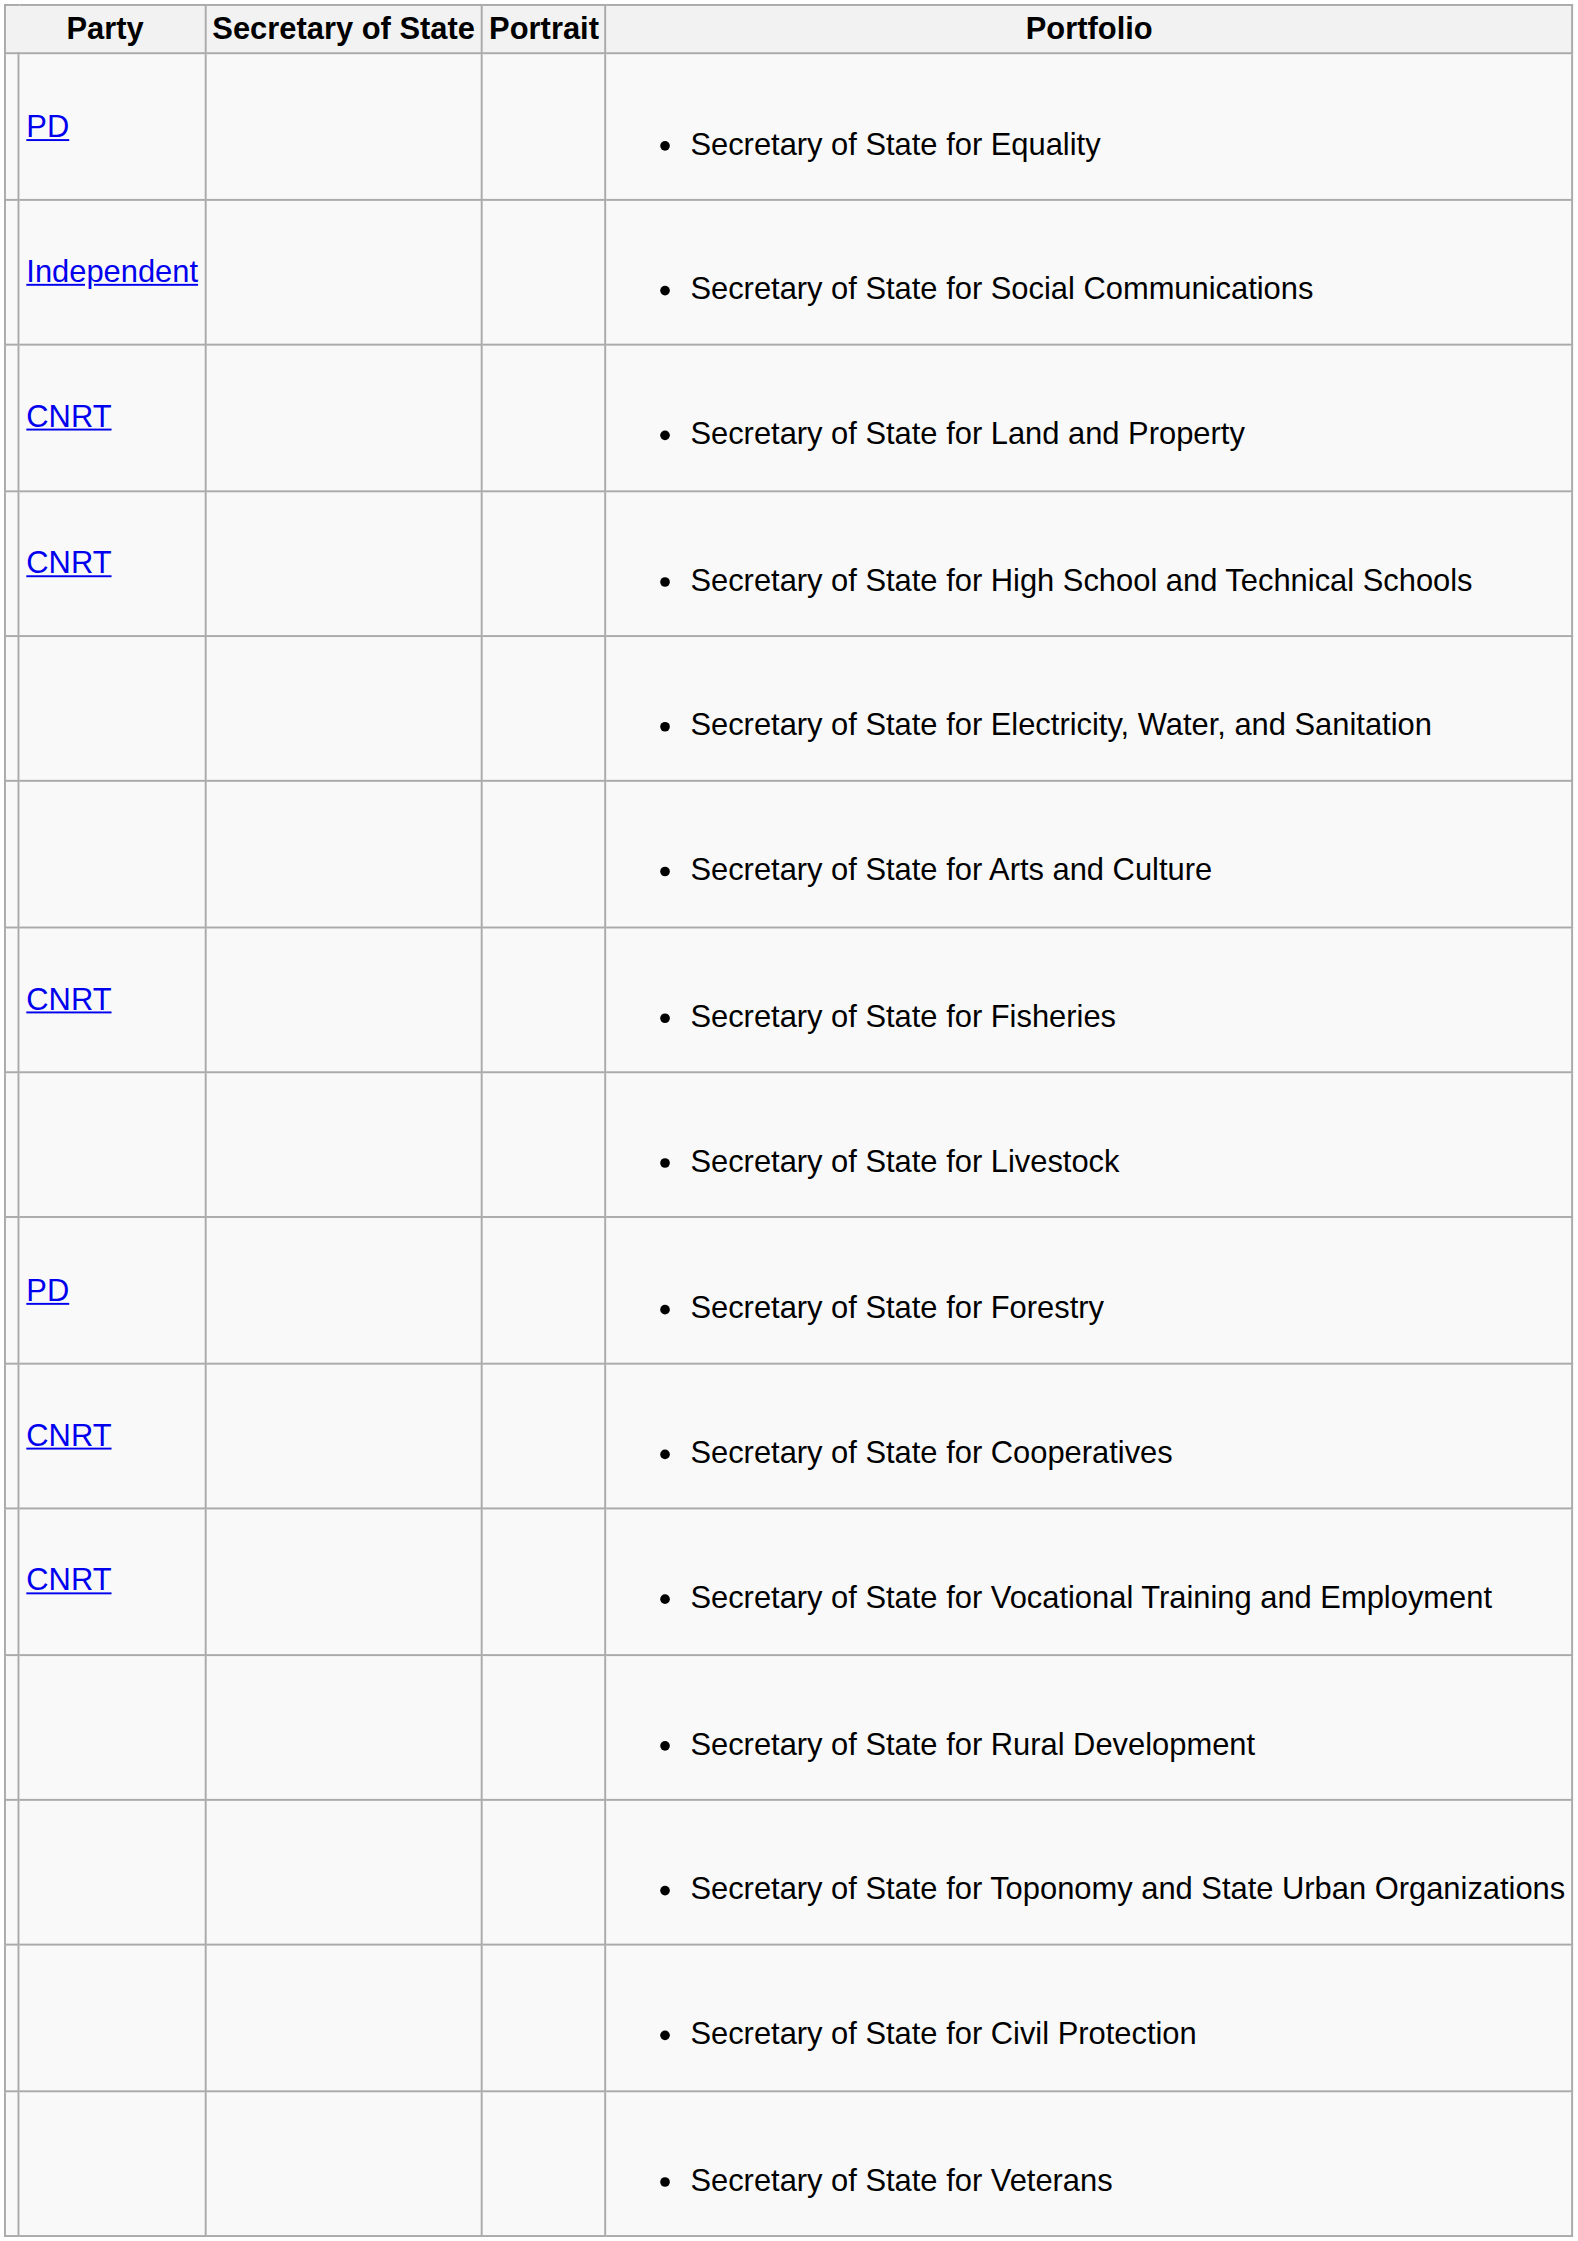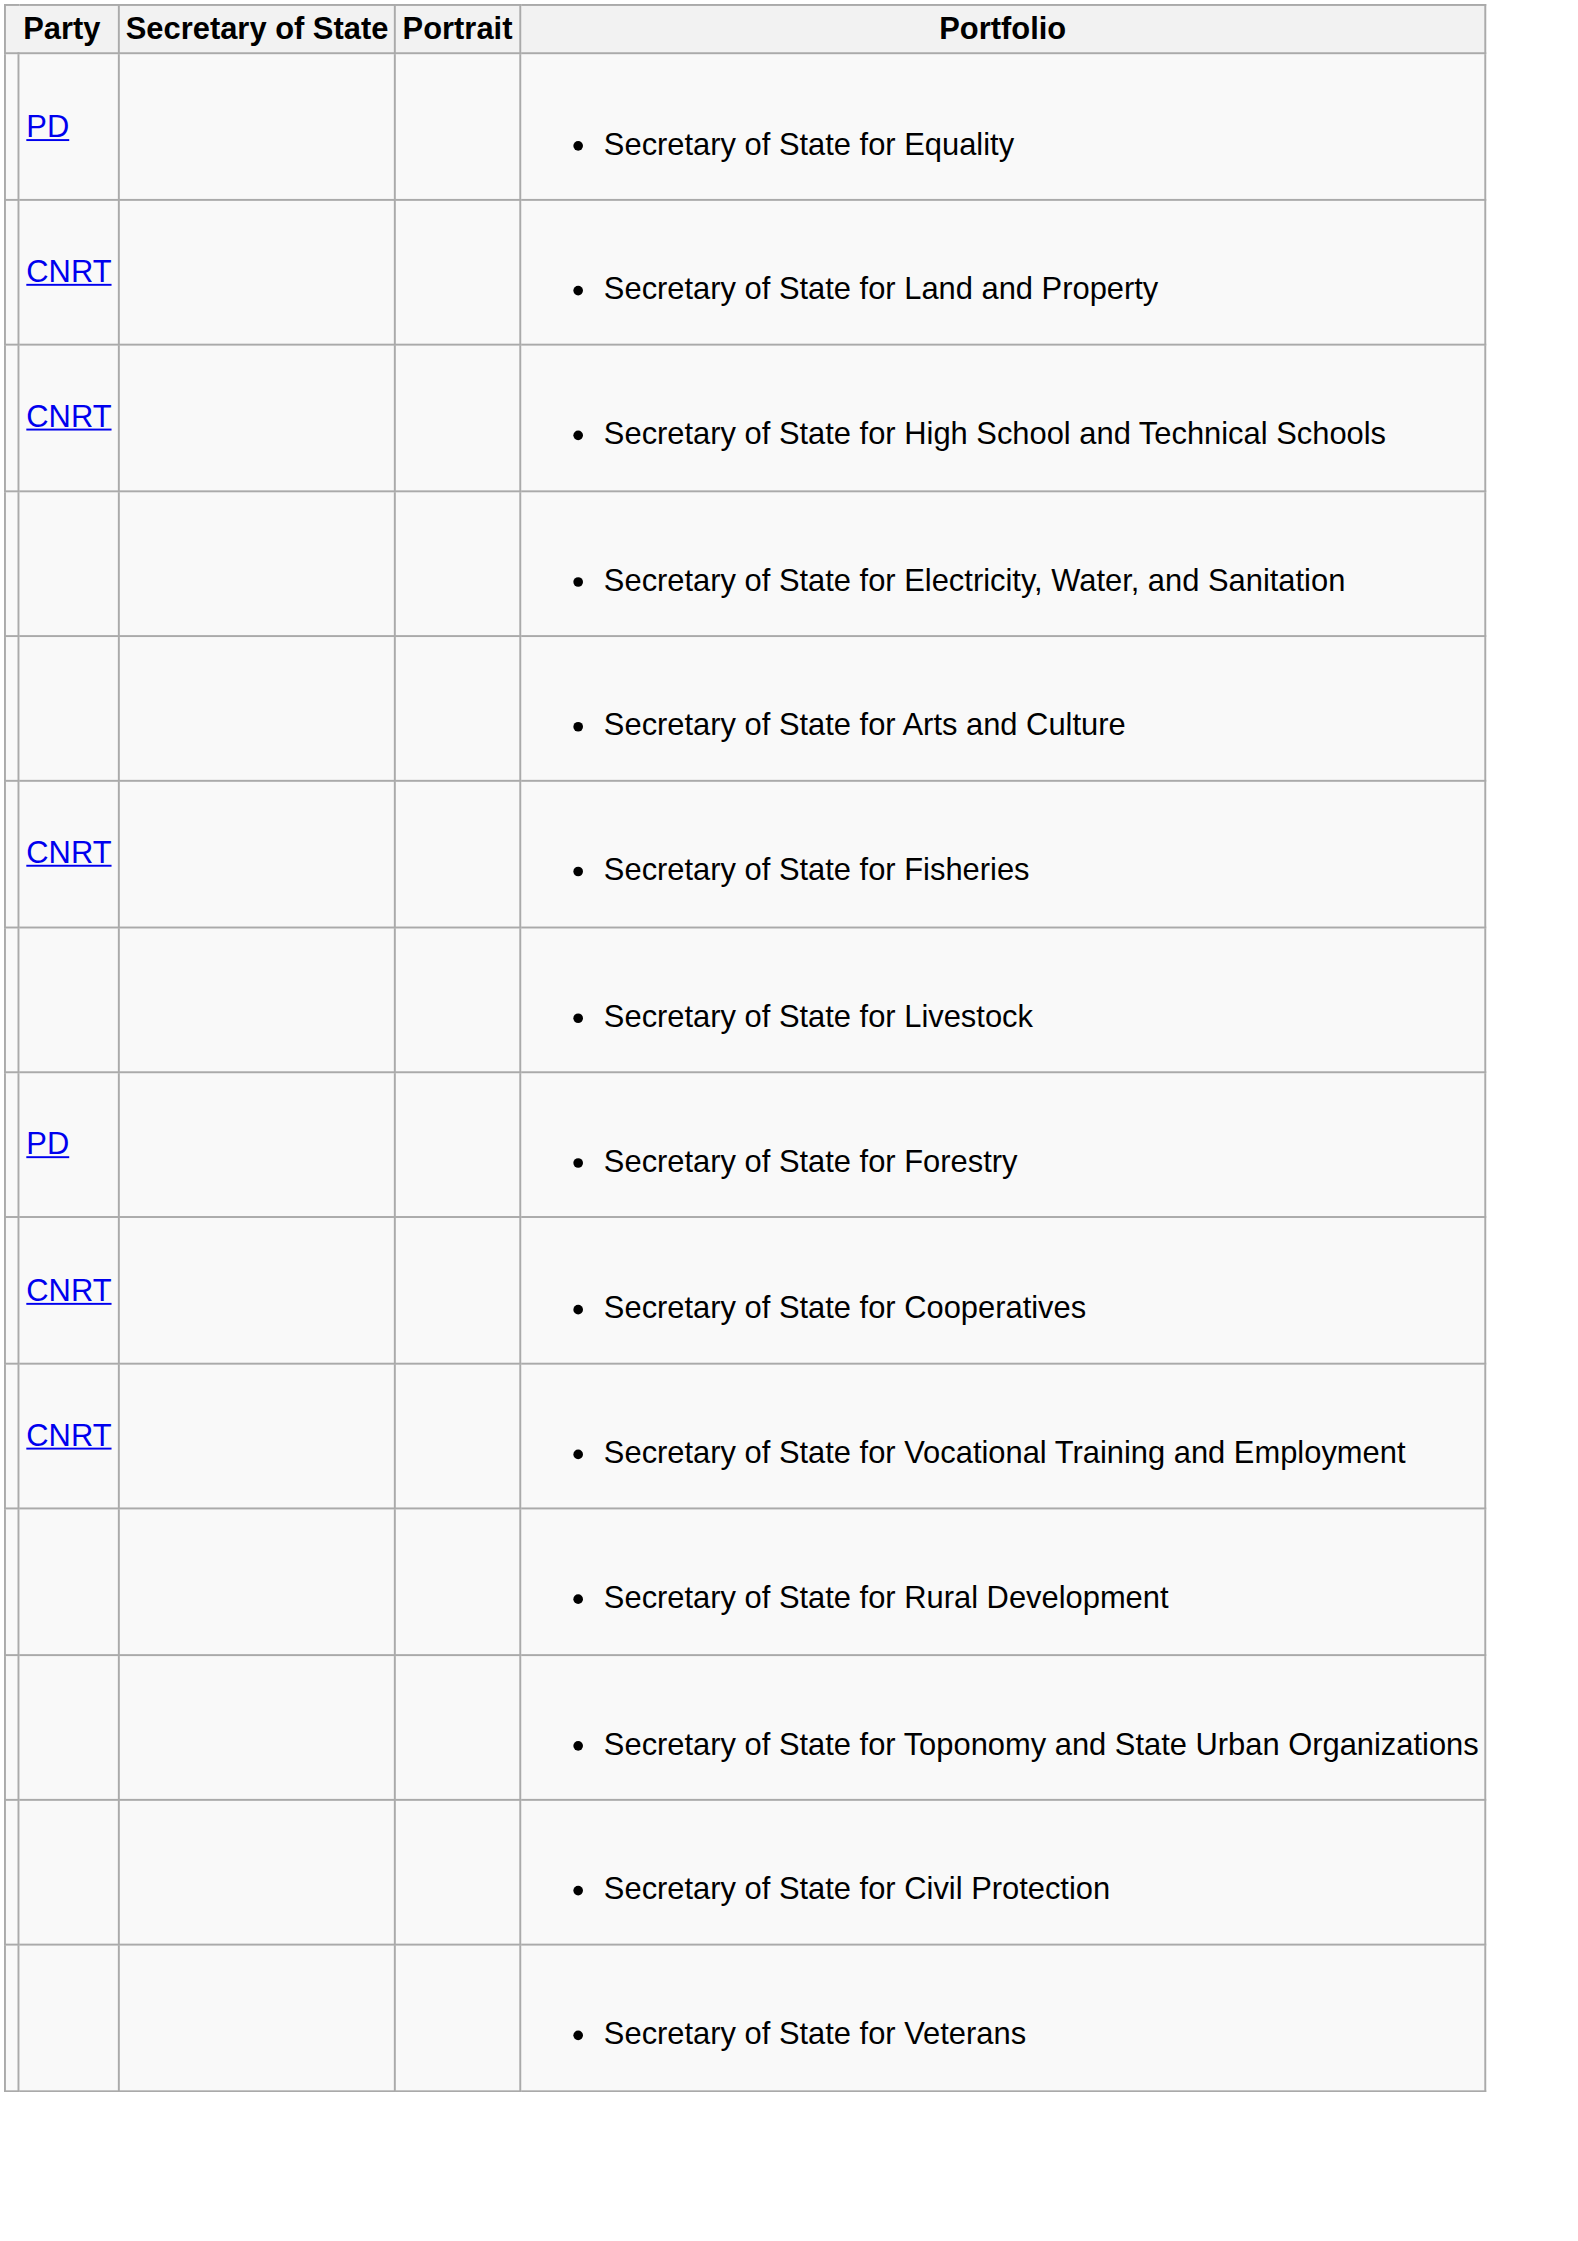- row: (12, 272)
